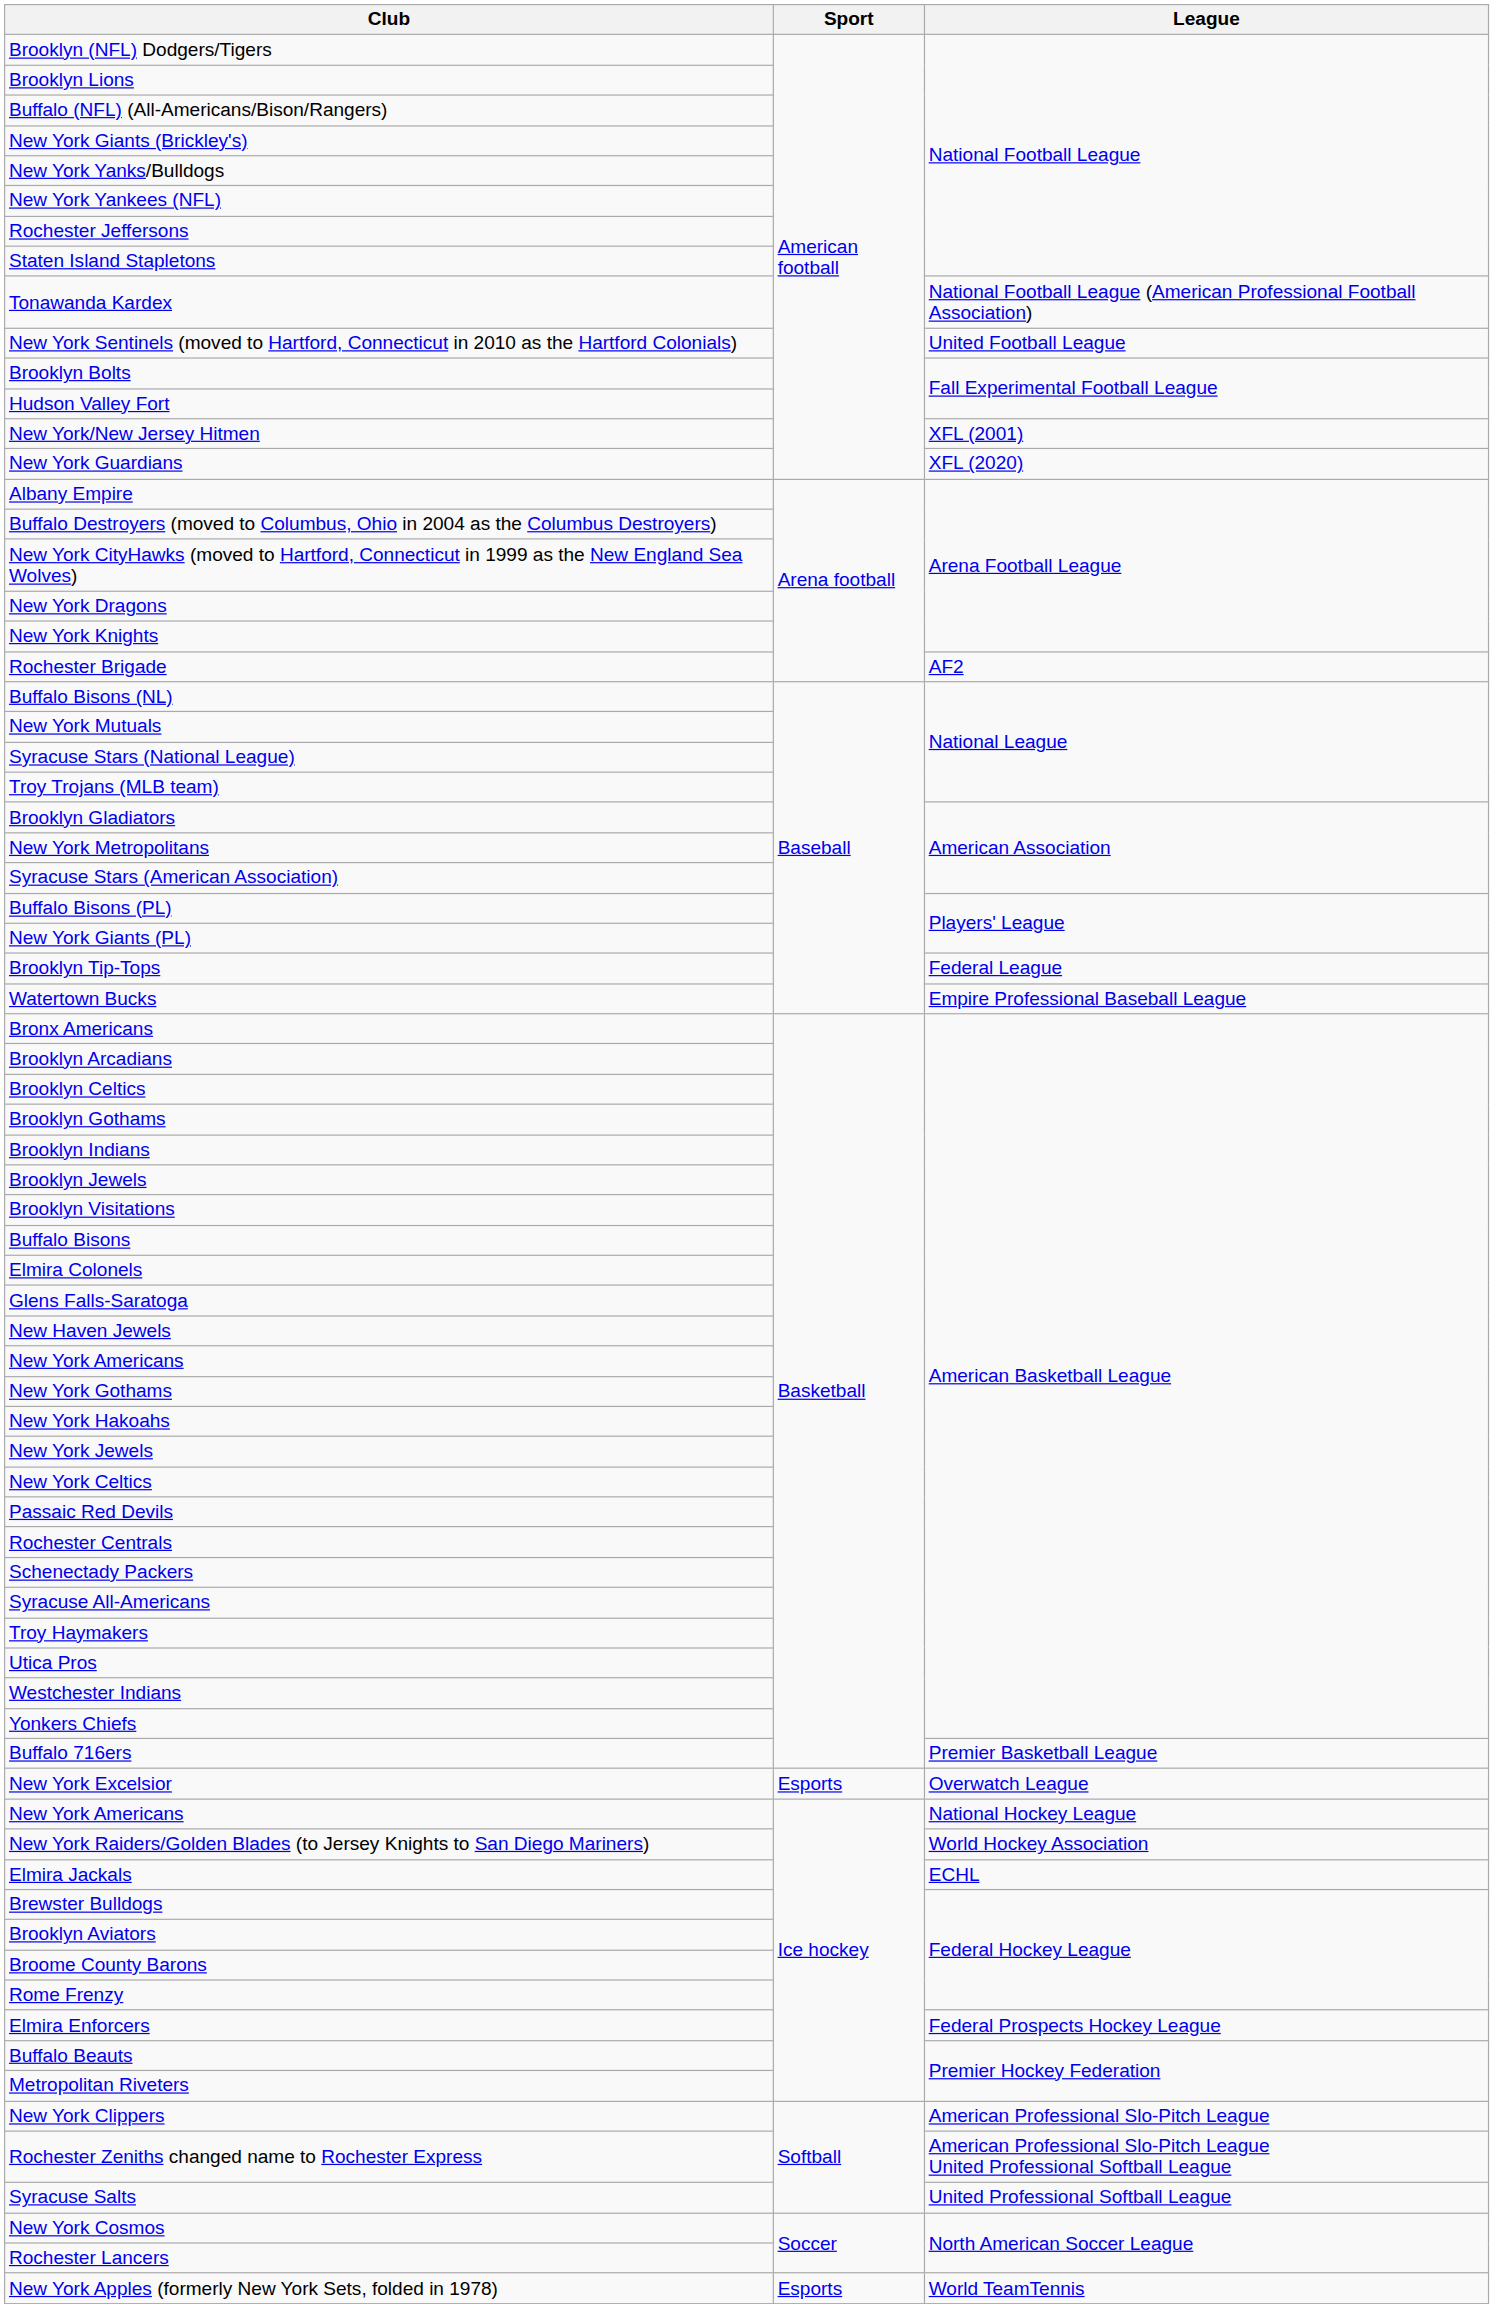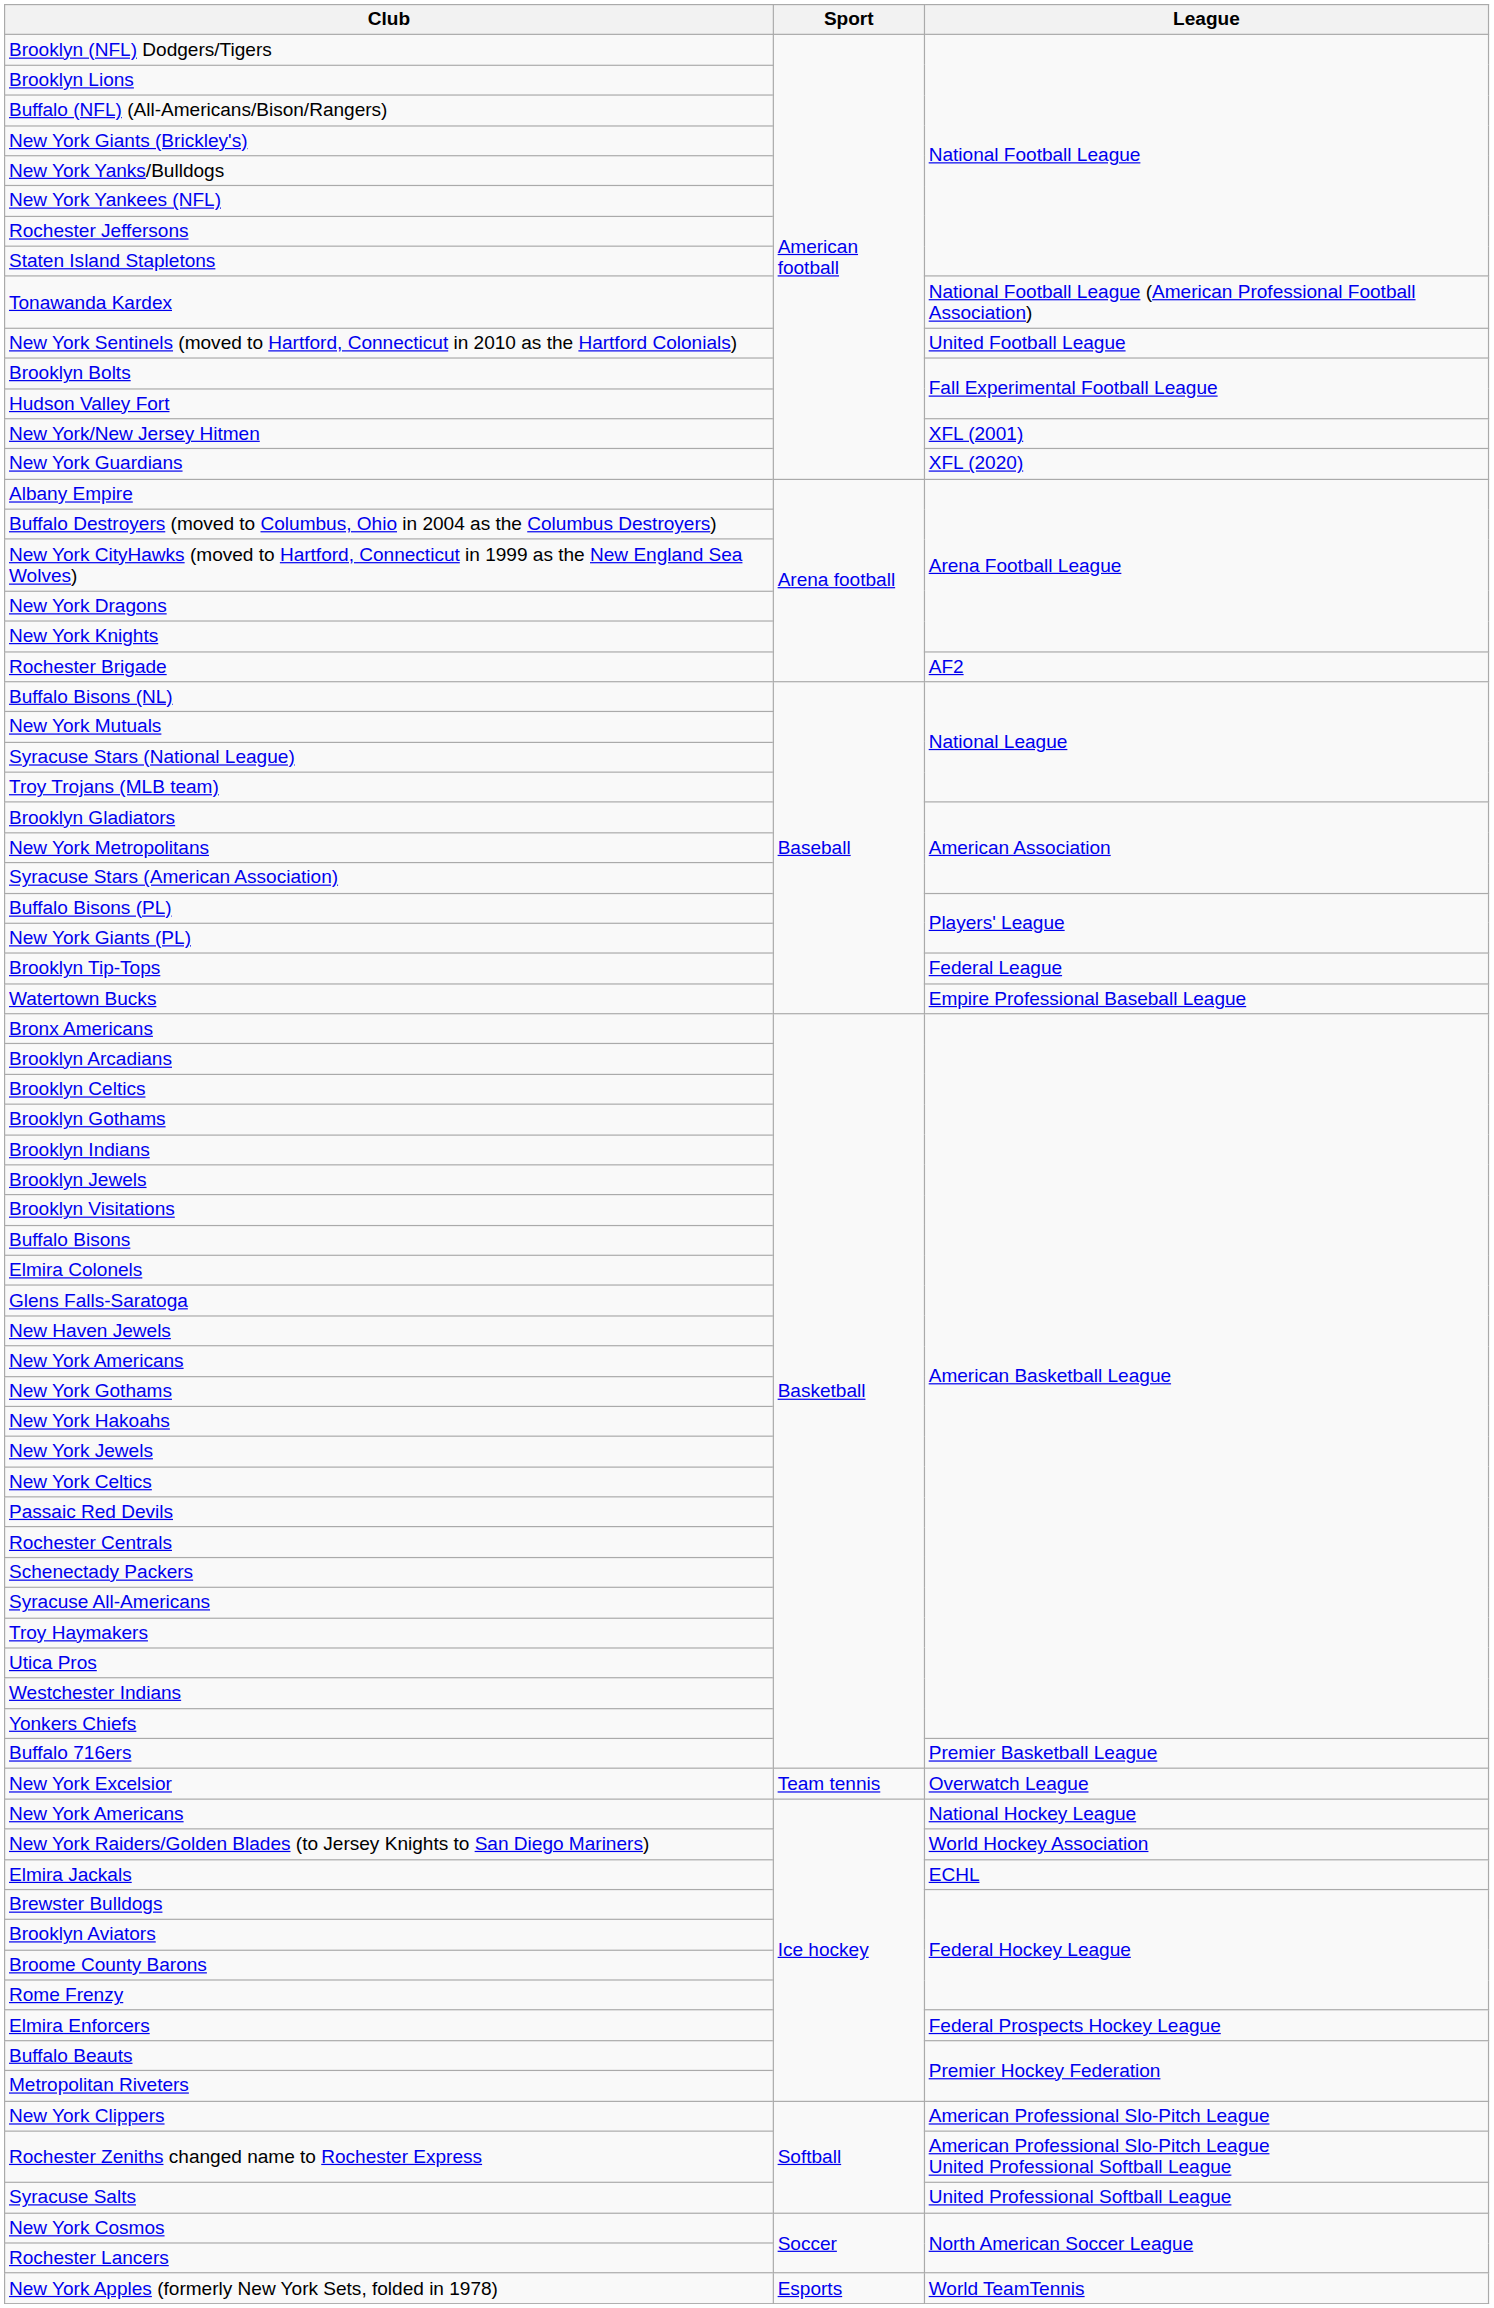(810, 1783) Esports -> (829, 1783) Team tennis
